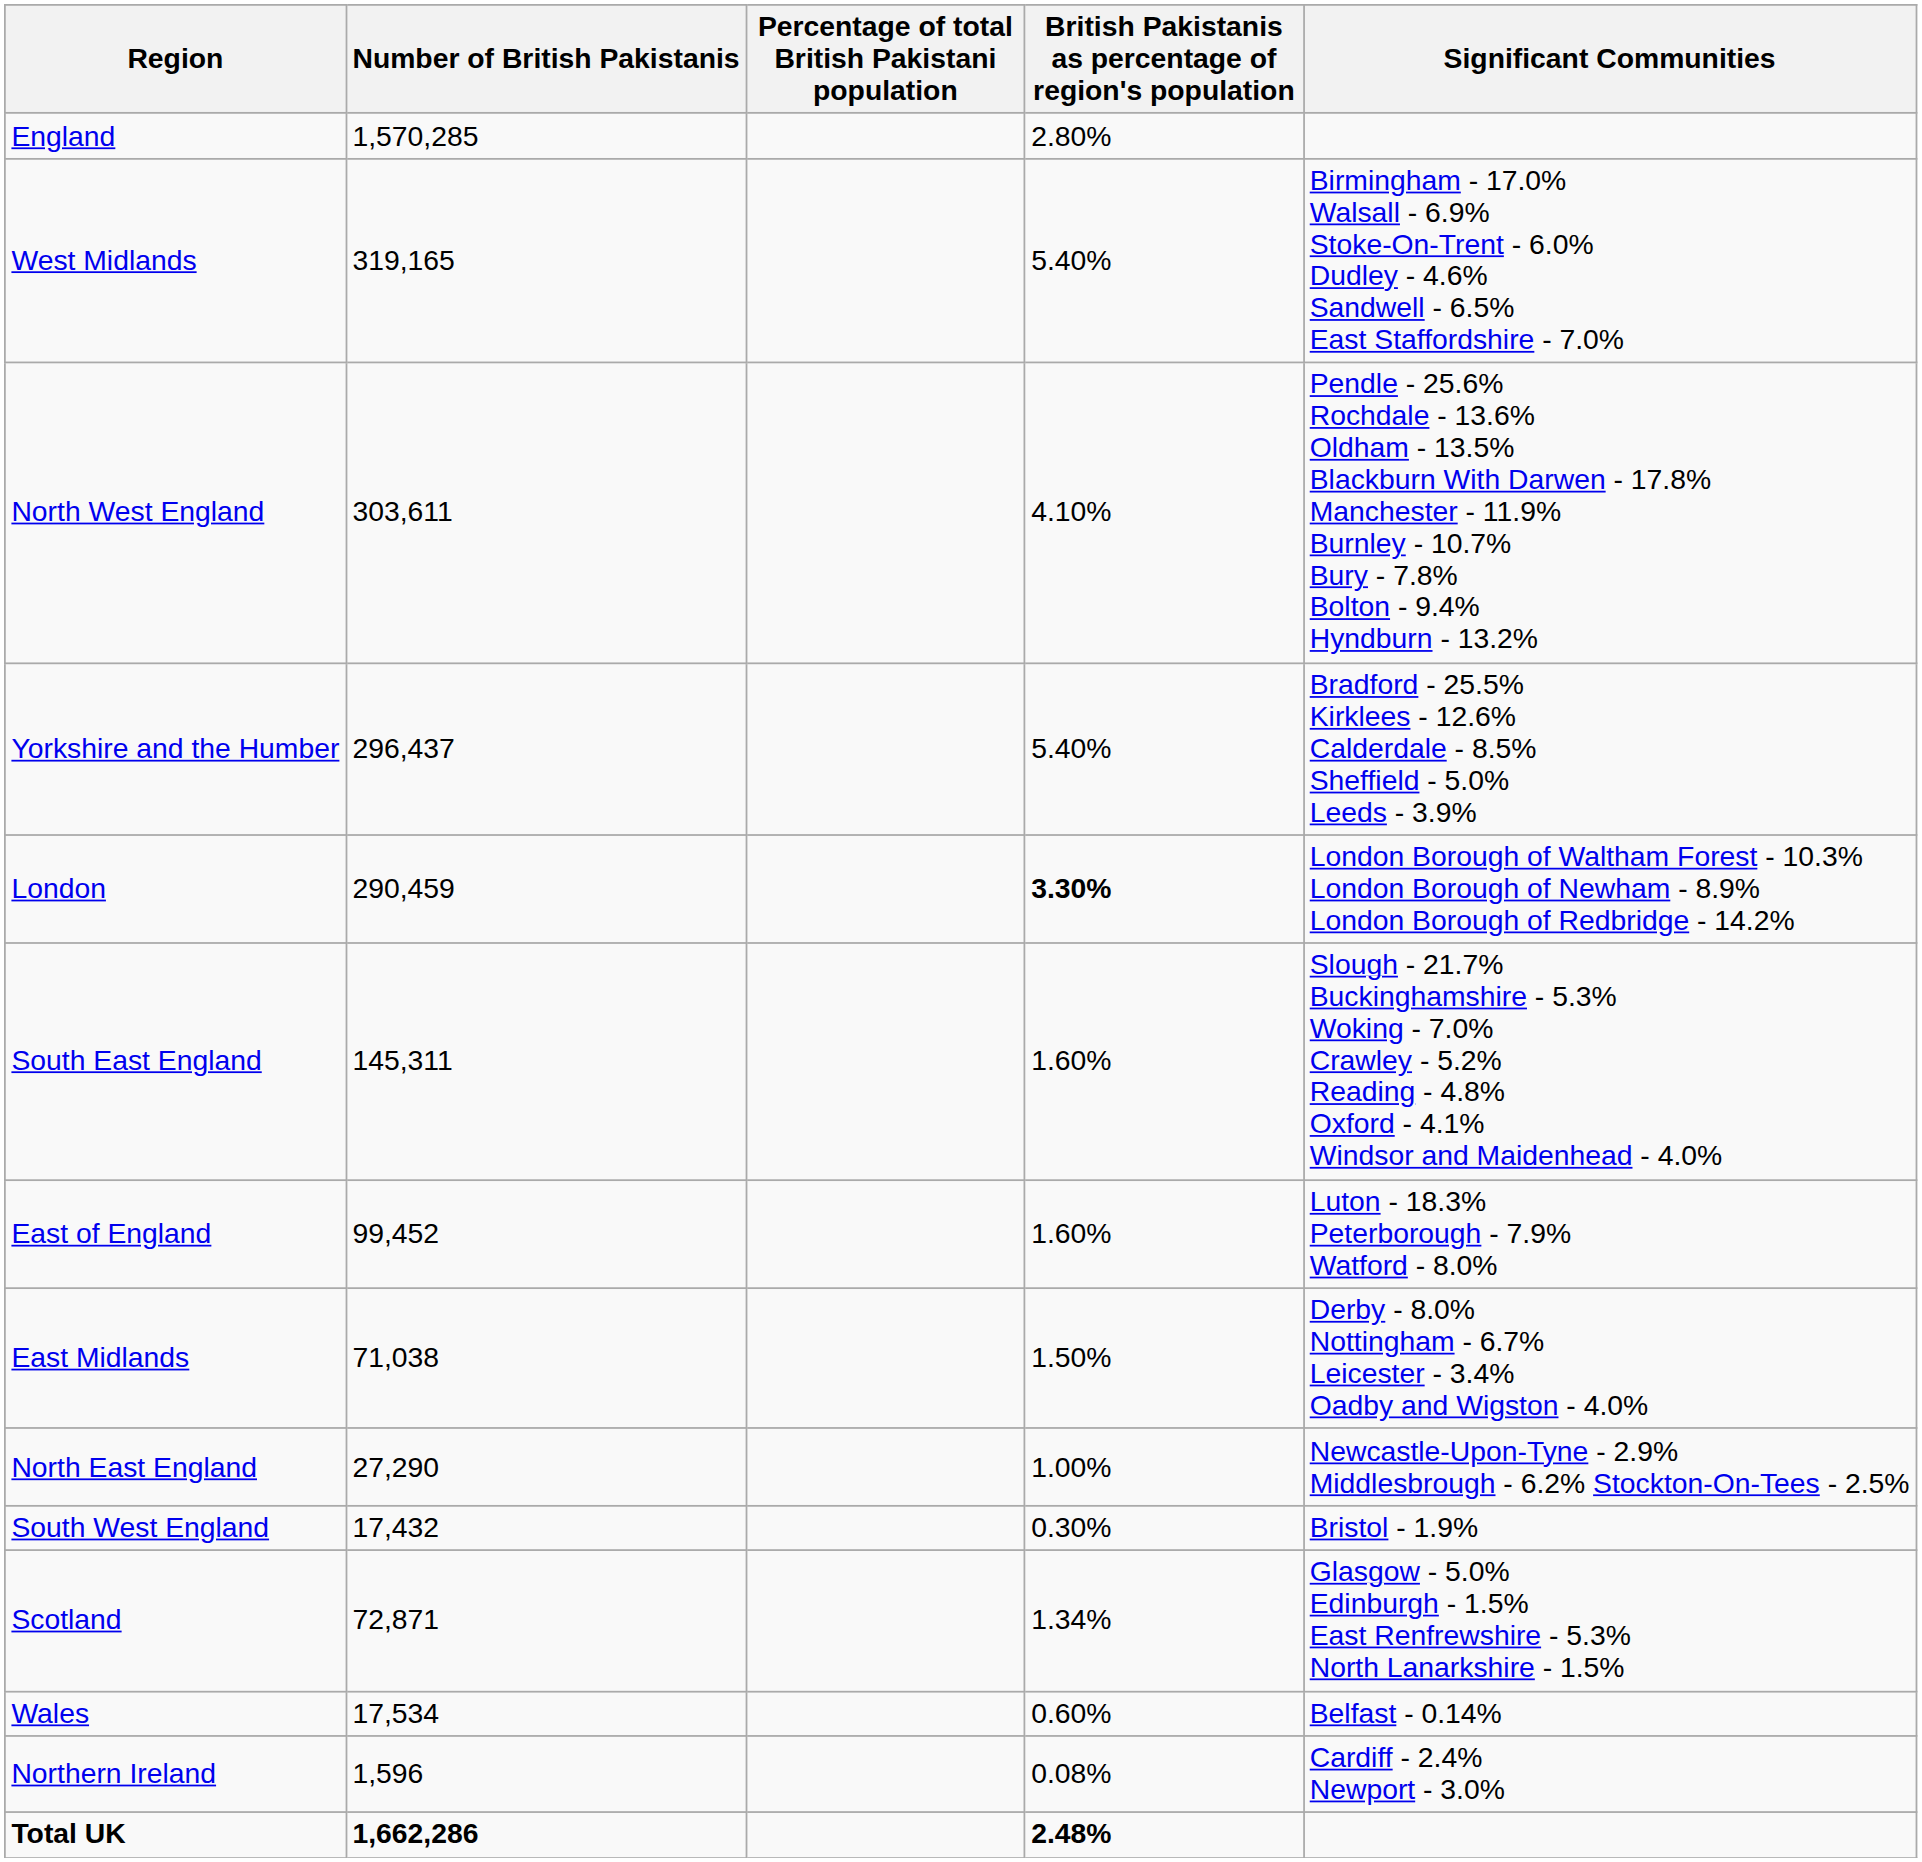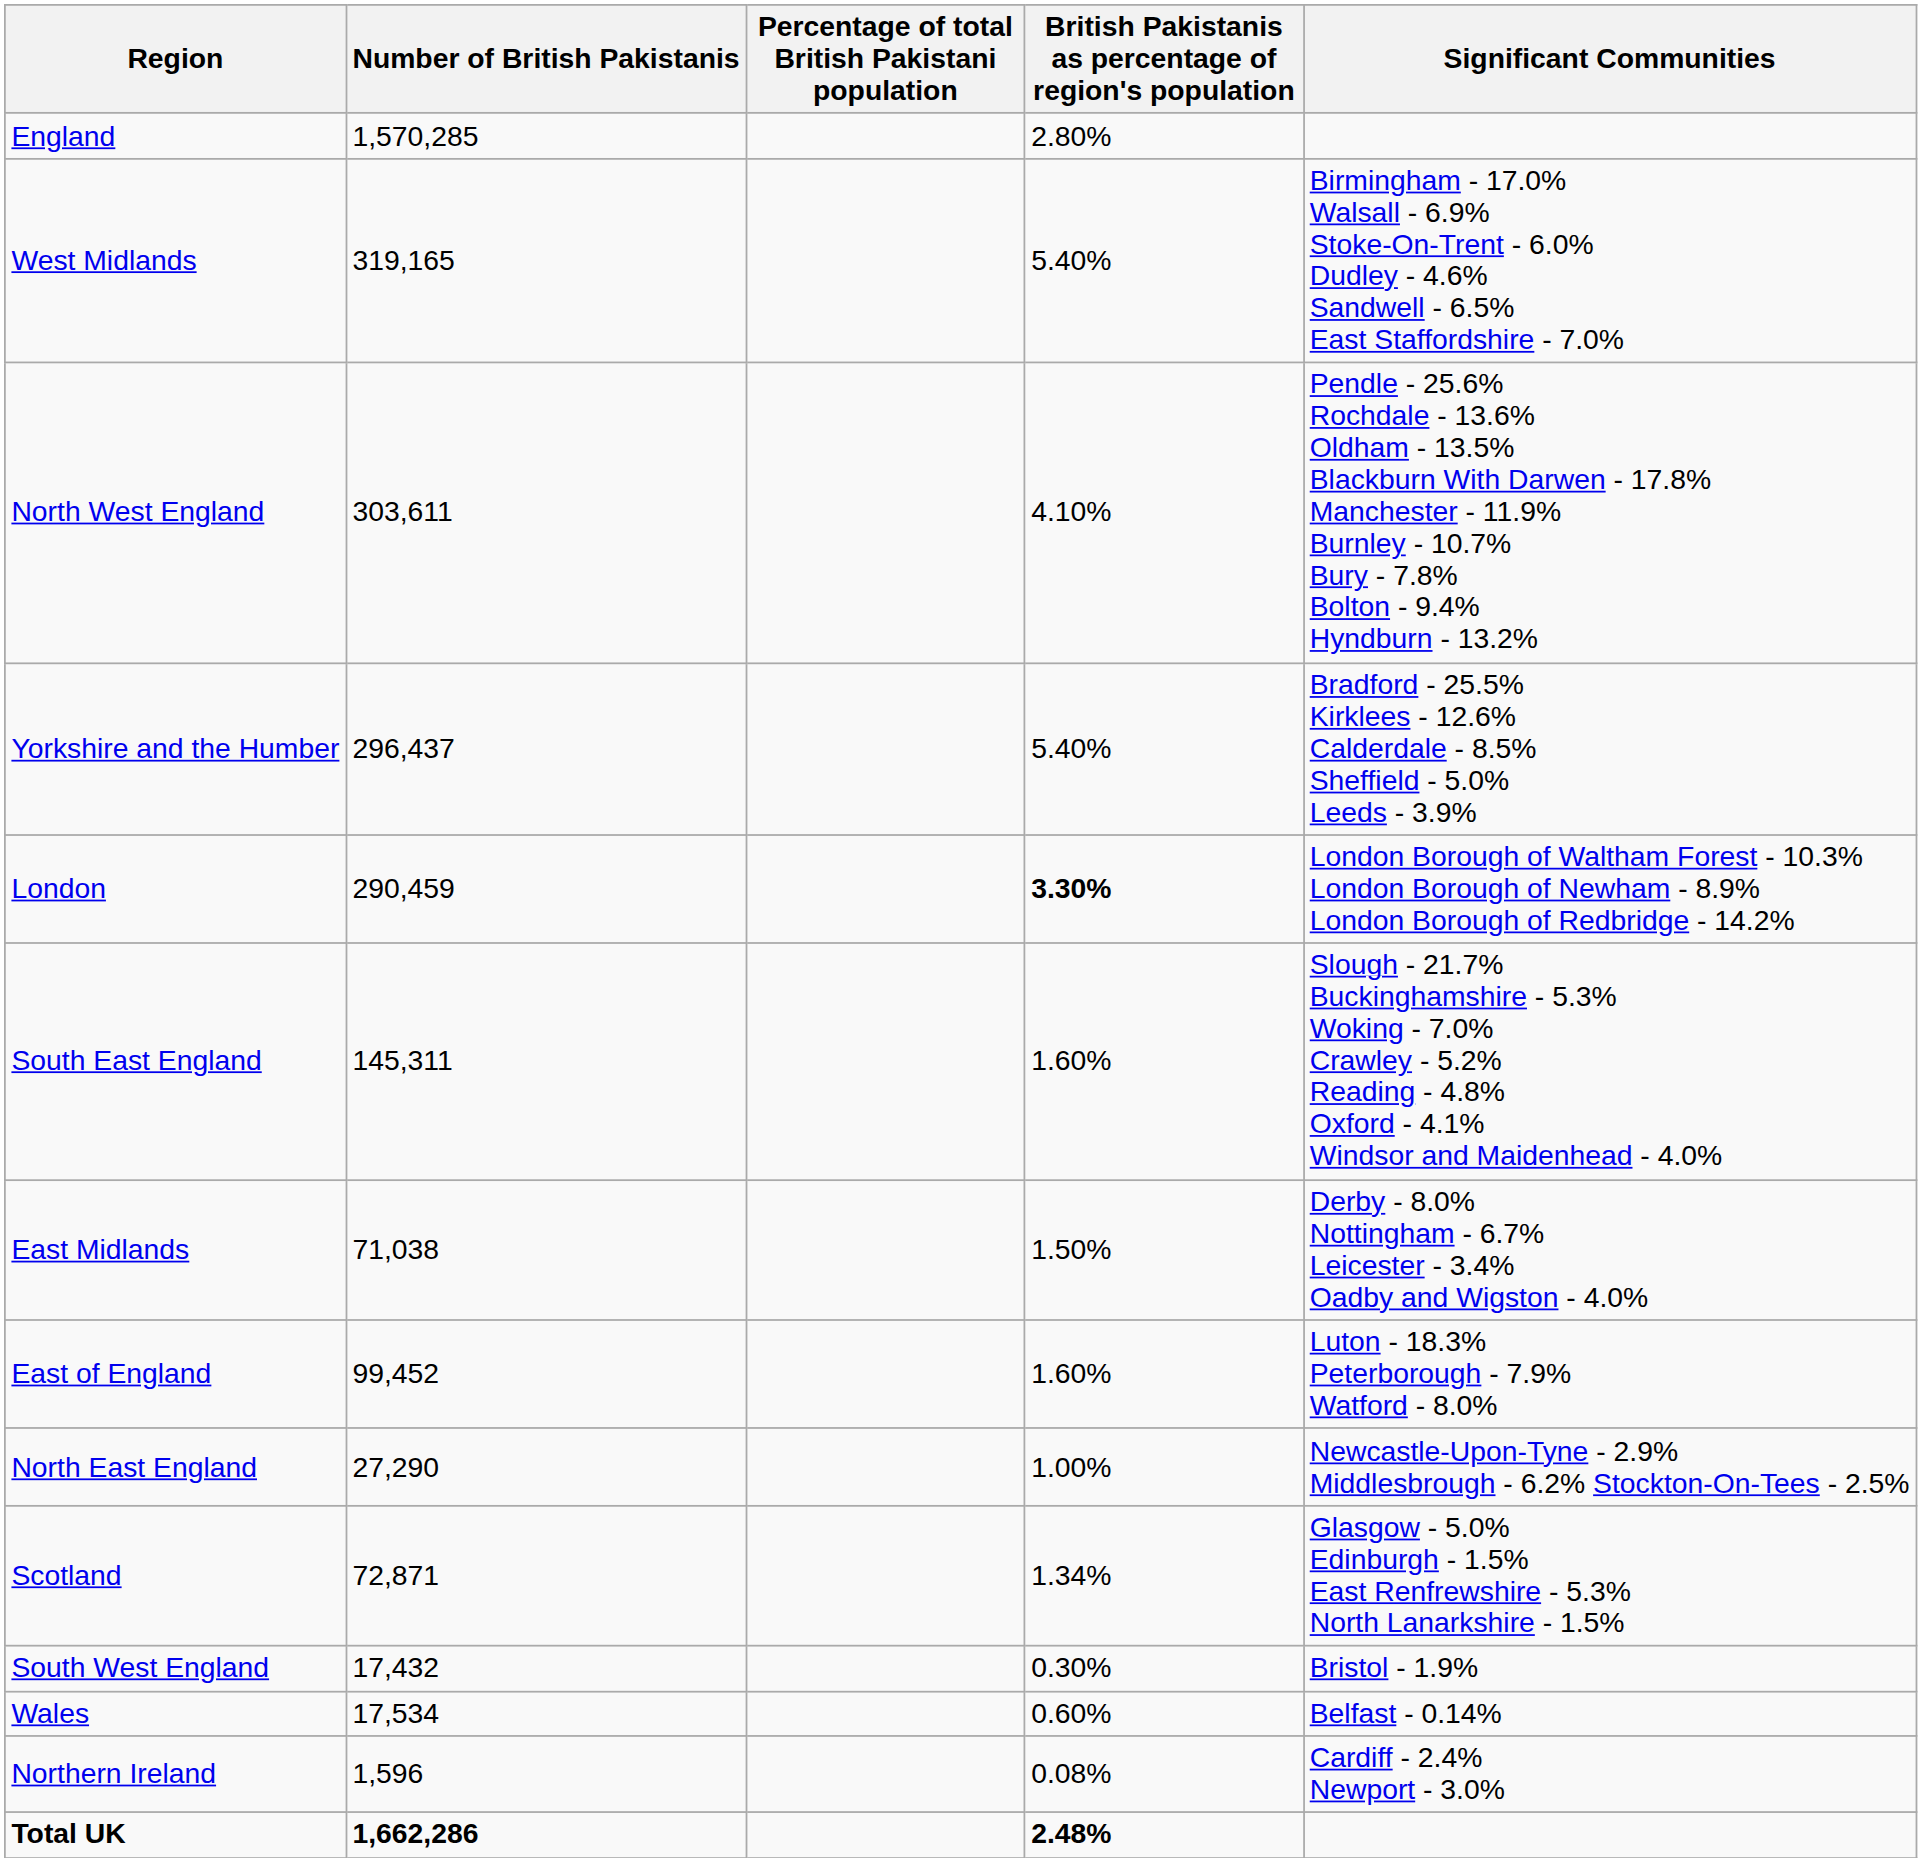rows swapped: (111, 1233) <-> (100, 1357)
rows swapped: (140, 1527) <-> (67, 1620)
